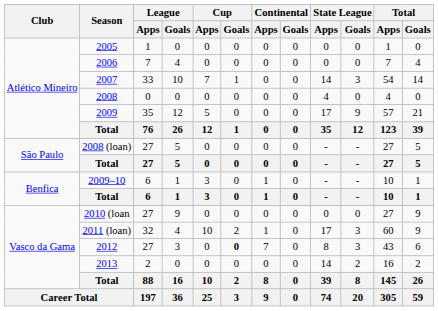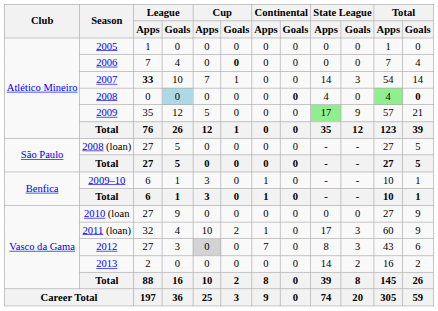(236, 63) normal -> (236, 63) bold
(148, 79) normal -> (148, 79) bold
(177, 96) no background -> (177, 96) lightblue background
(295, 96) normal -> (295, 96) bold
(388, 96) no background -> (388, 96) lightgreen background
(418, 96) normal -> (418, 96) bold
(326, 113) no background -> (326, 113) lightgreen background
(207, 247) no background -> (207, 247) lightgrey background
(236, 247) bold -> (236, 247) normal
